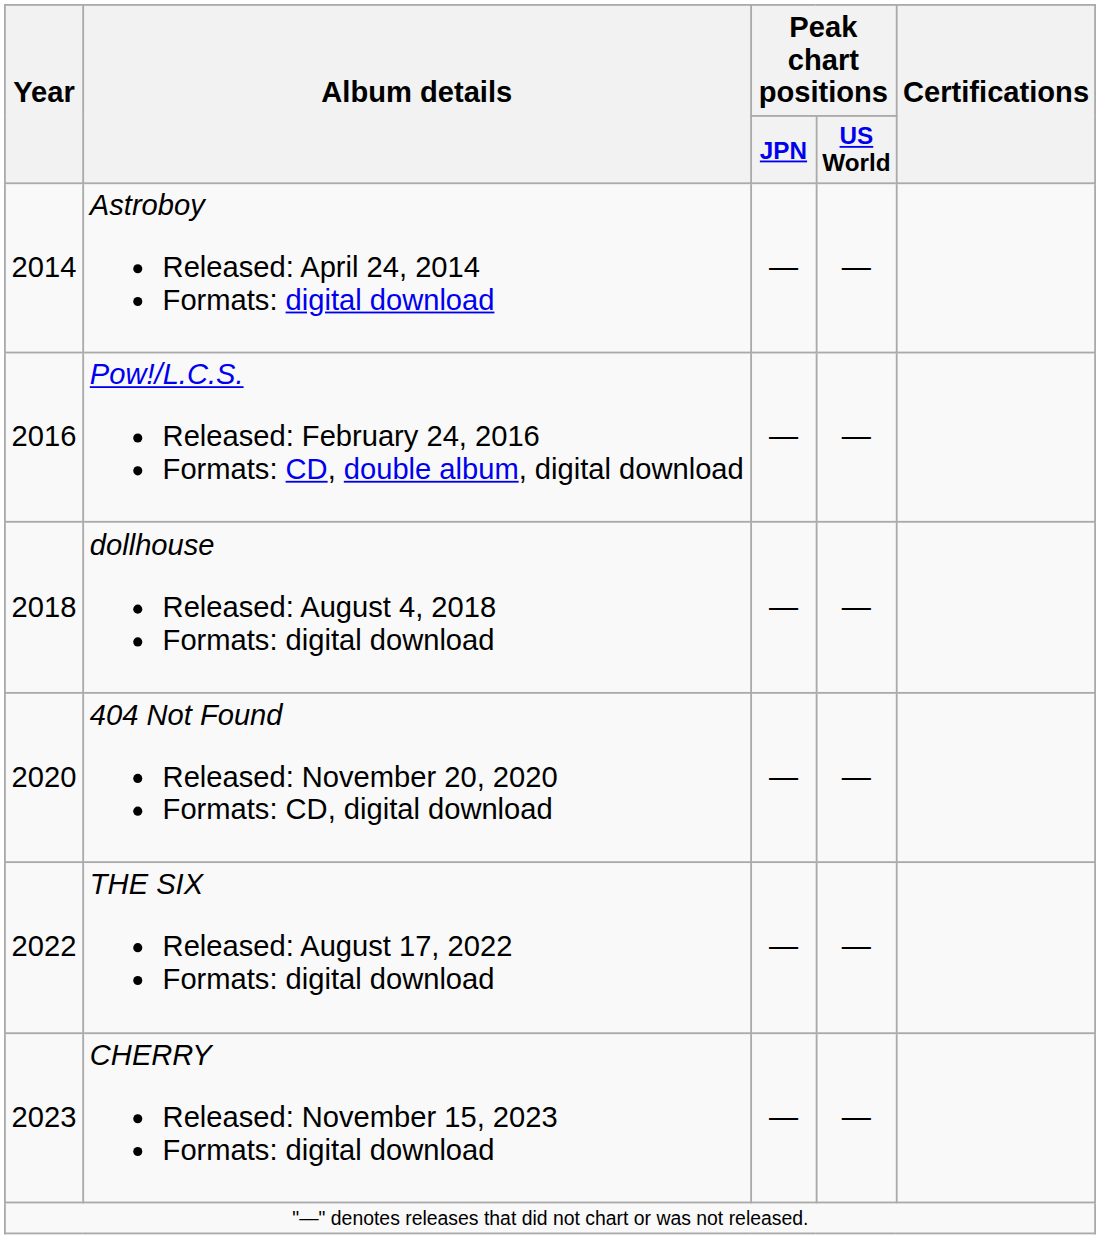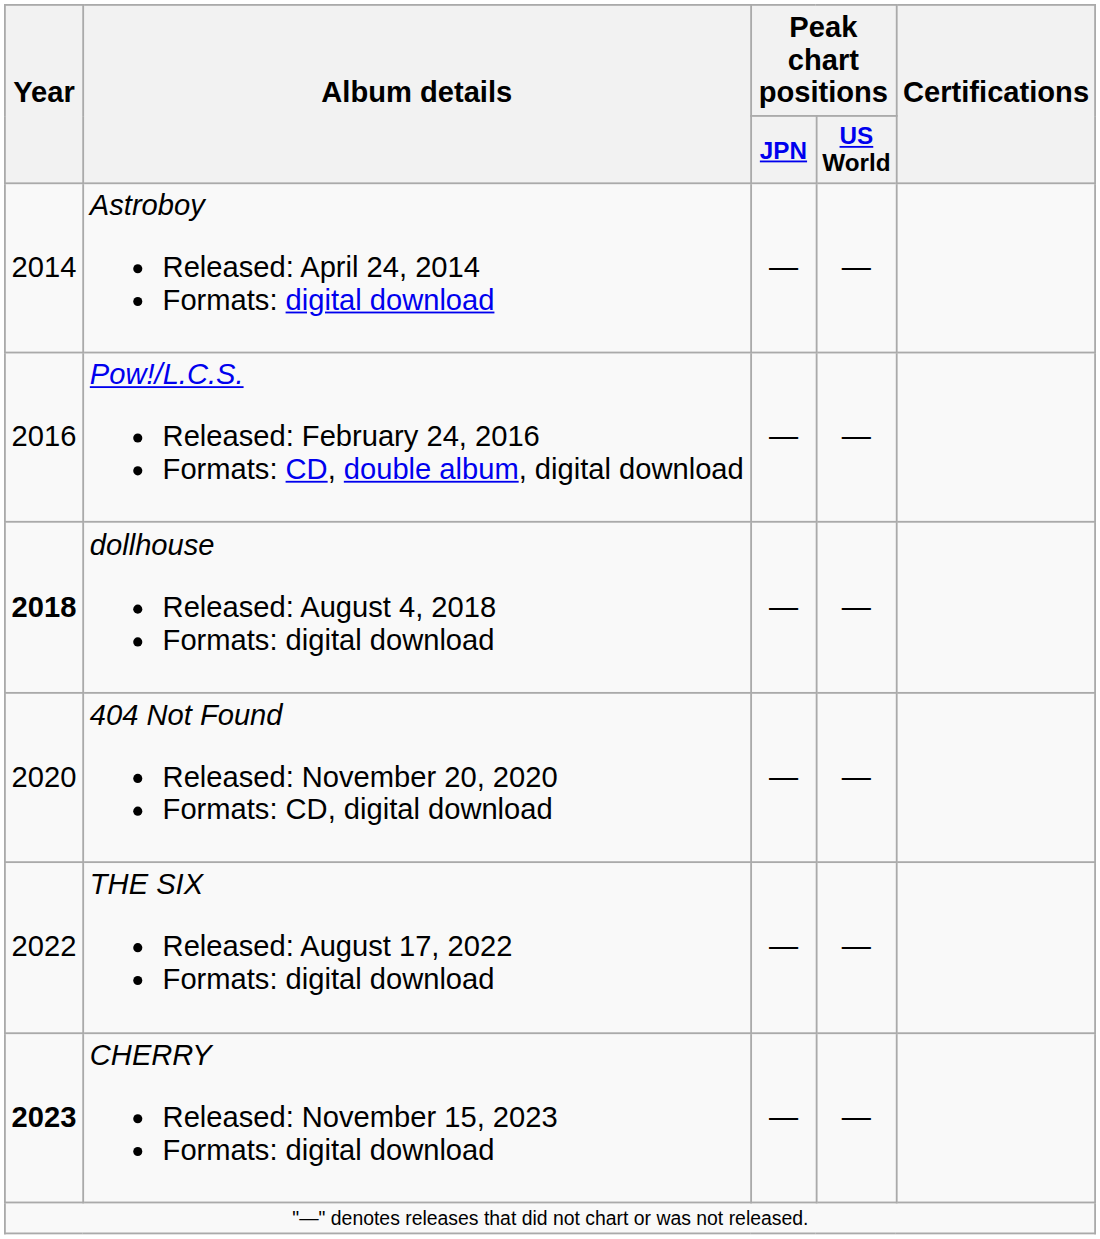(44, 607) normal -> (44, 607) bold
(44, 1116) normal -> (44, 1116) bold
